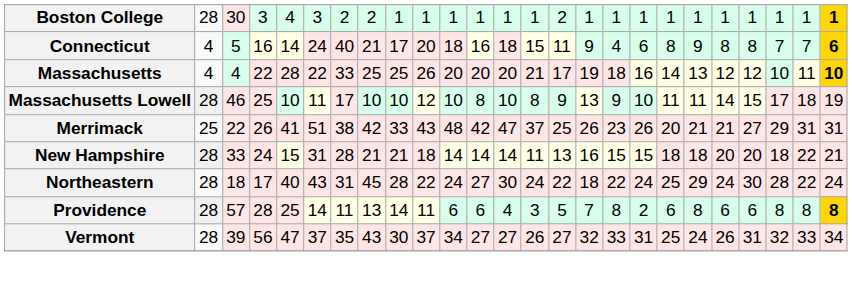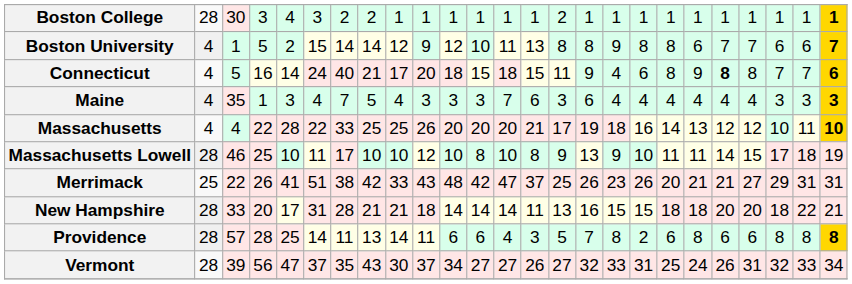+ row: (100, 45)
(480, 45) 16 -> (480, 73) 15
(725, 45) normal -> (725, 73) bold
+ row: (100, 100)
(263, 155) 24 -> (263, 210) 20
(290, 155) 15 -> (290, 210) 17
- row: (100, 182)
